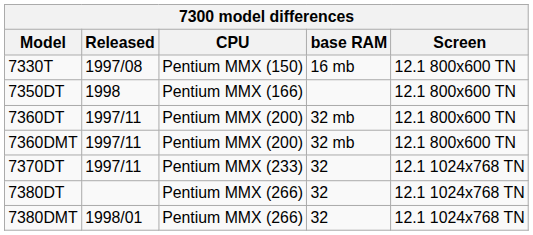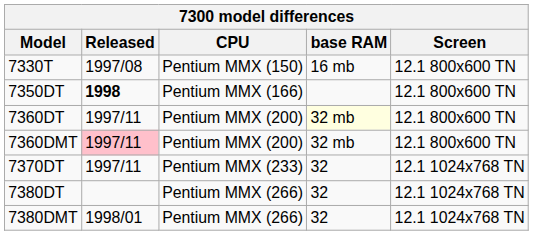(103, 92) normal -> (103, 92) bold
(333, 117) no background -> (333, 117) lightyellow background
(113, 142) no background -> (113, 142) pink background
